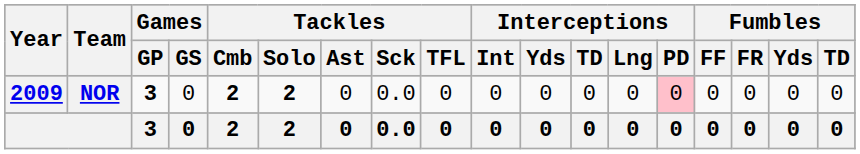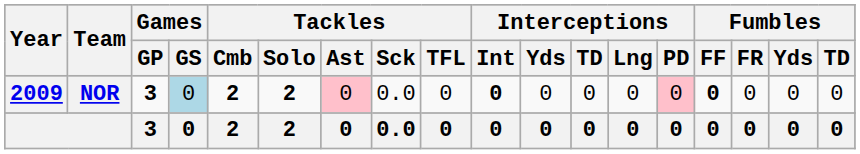(189, 94) no background -> (189, 94) lightblue background
(346, 94) no background -> (346, 94) pink background
(496, 94) normal -> (496, 94) bold
(713, 94) normal -> (713, 94) bold
